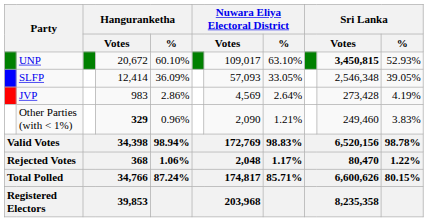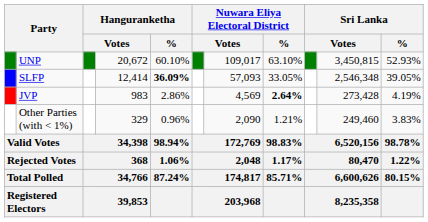(357, 60) bold -> (357, 60) normal
(173, 78) normal -> (172, 78) bold
(288, 95) normal -> (287, 95) bold
(139, 119) bold -> (139, 119) normal
